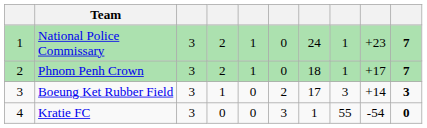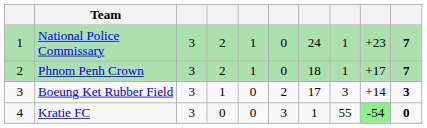(376, 112) no background -> (376, 112) lightgreen background
